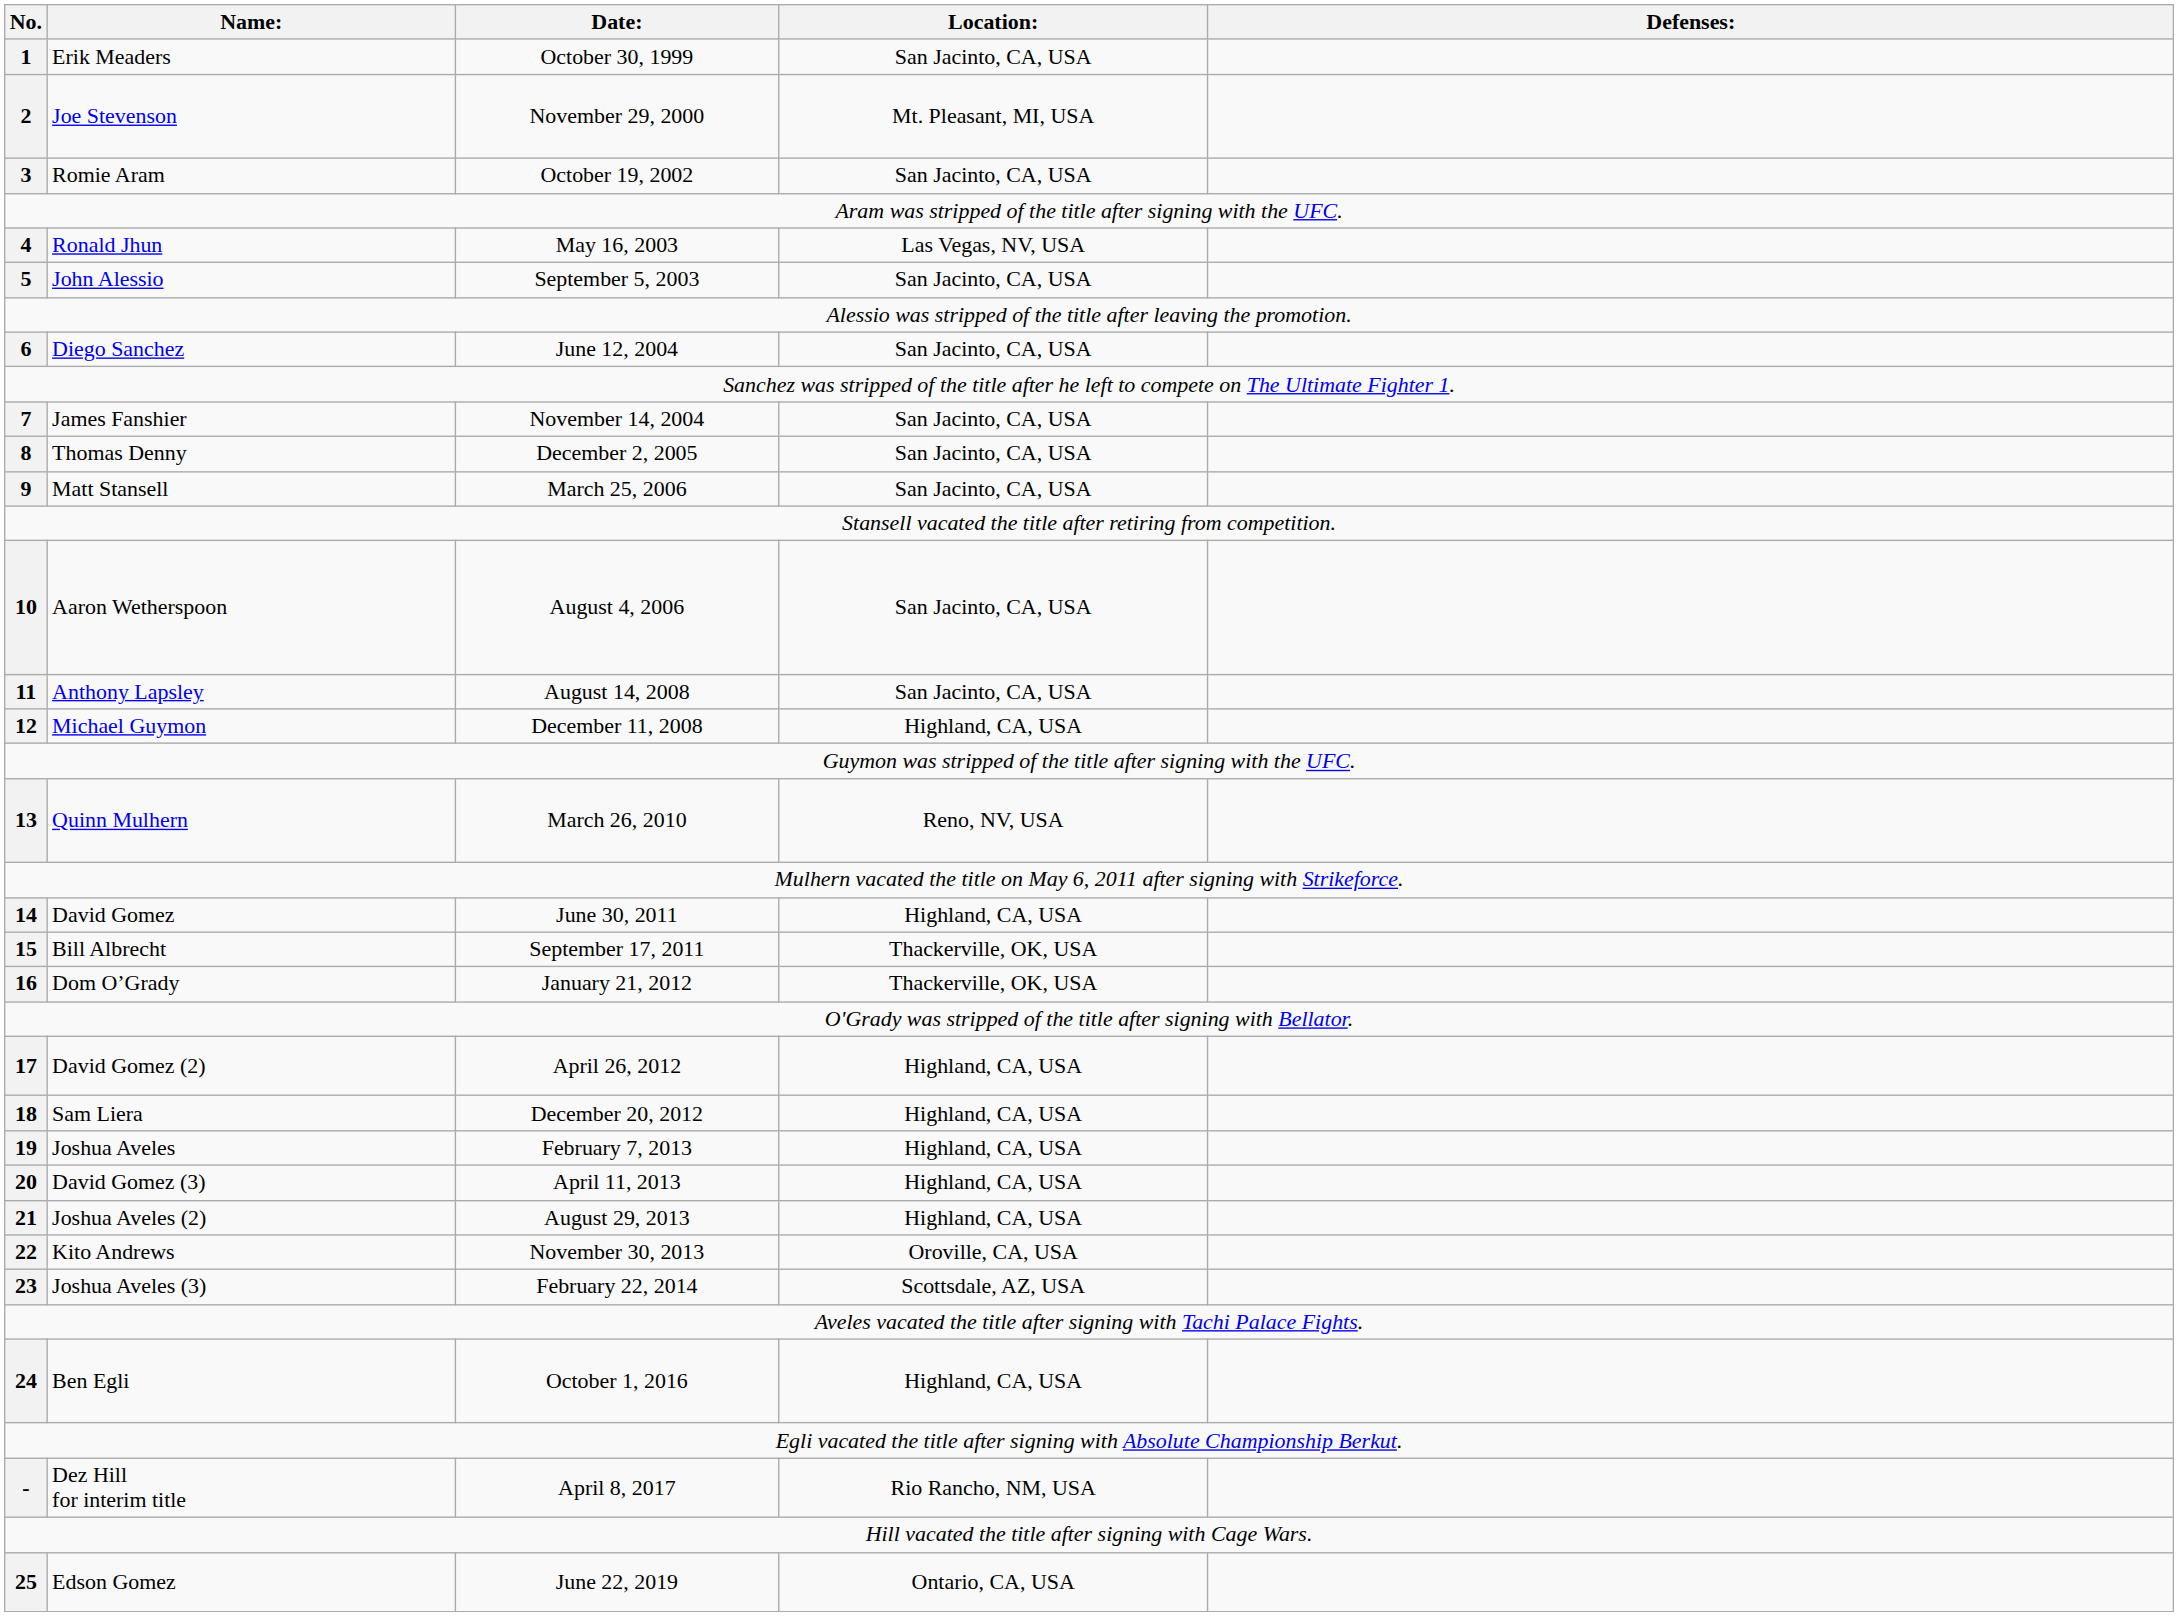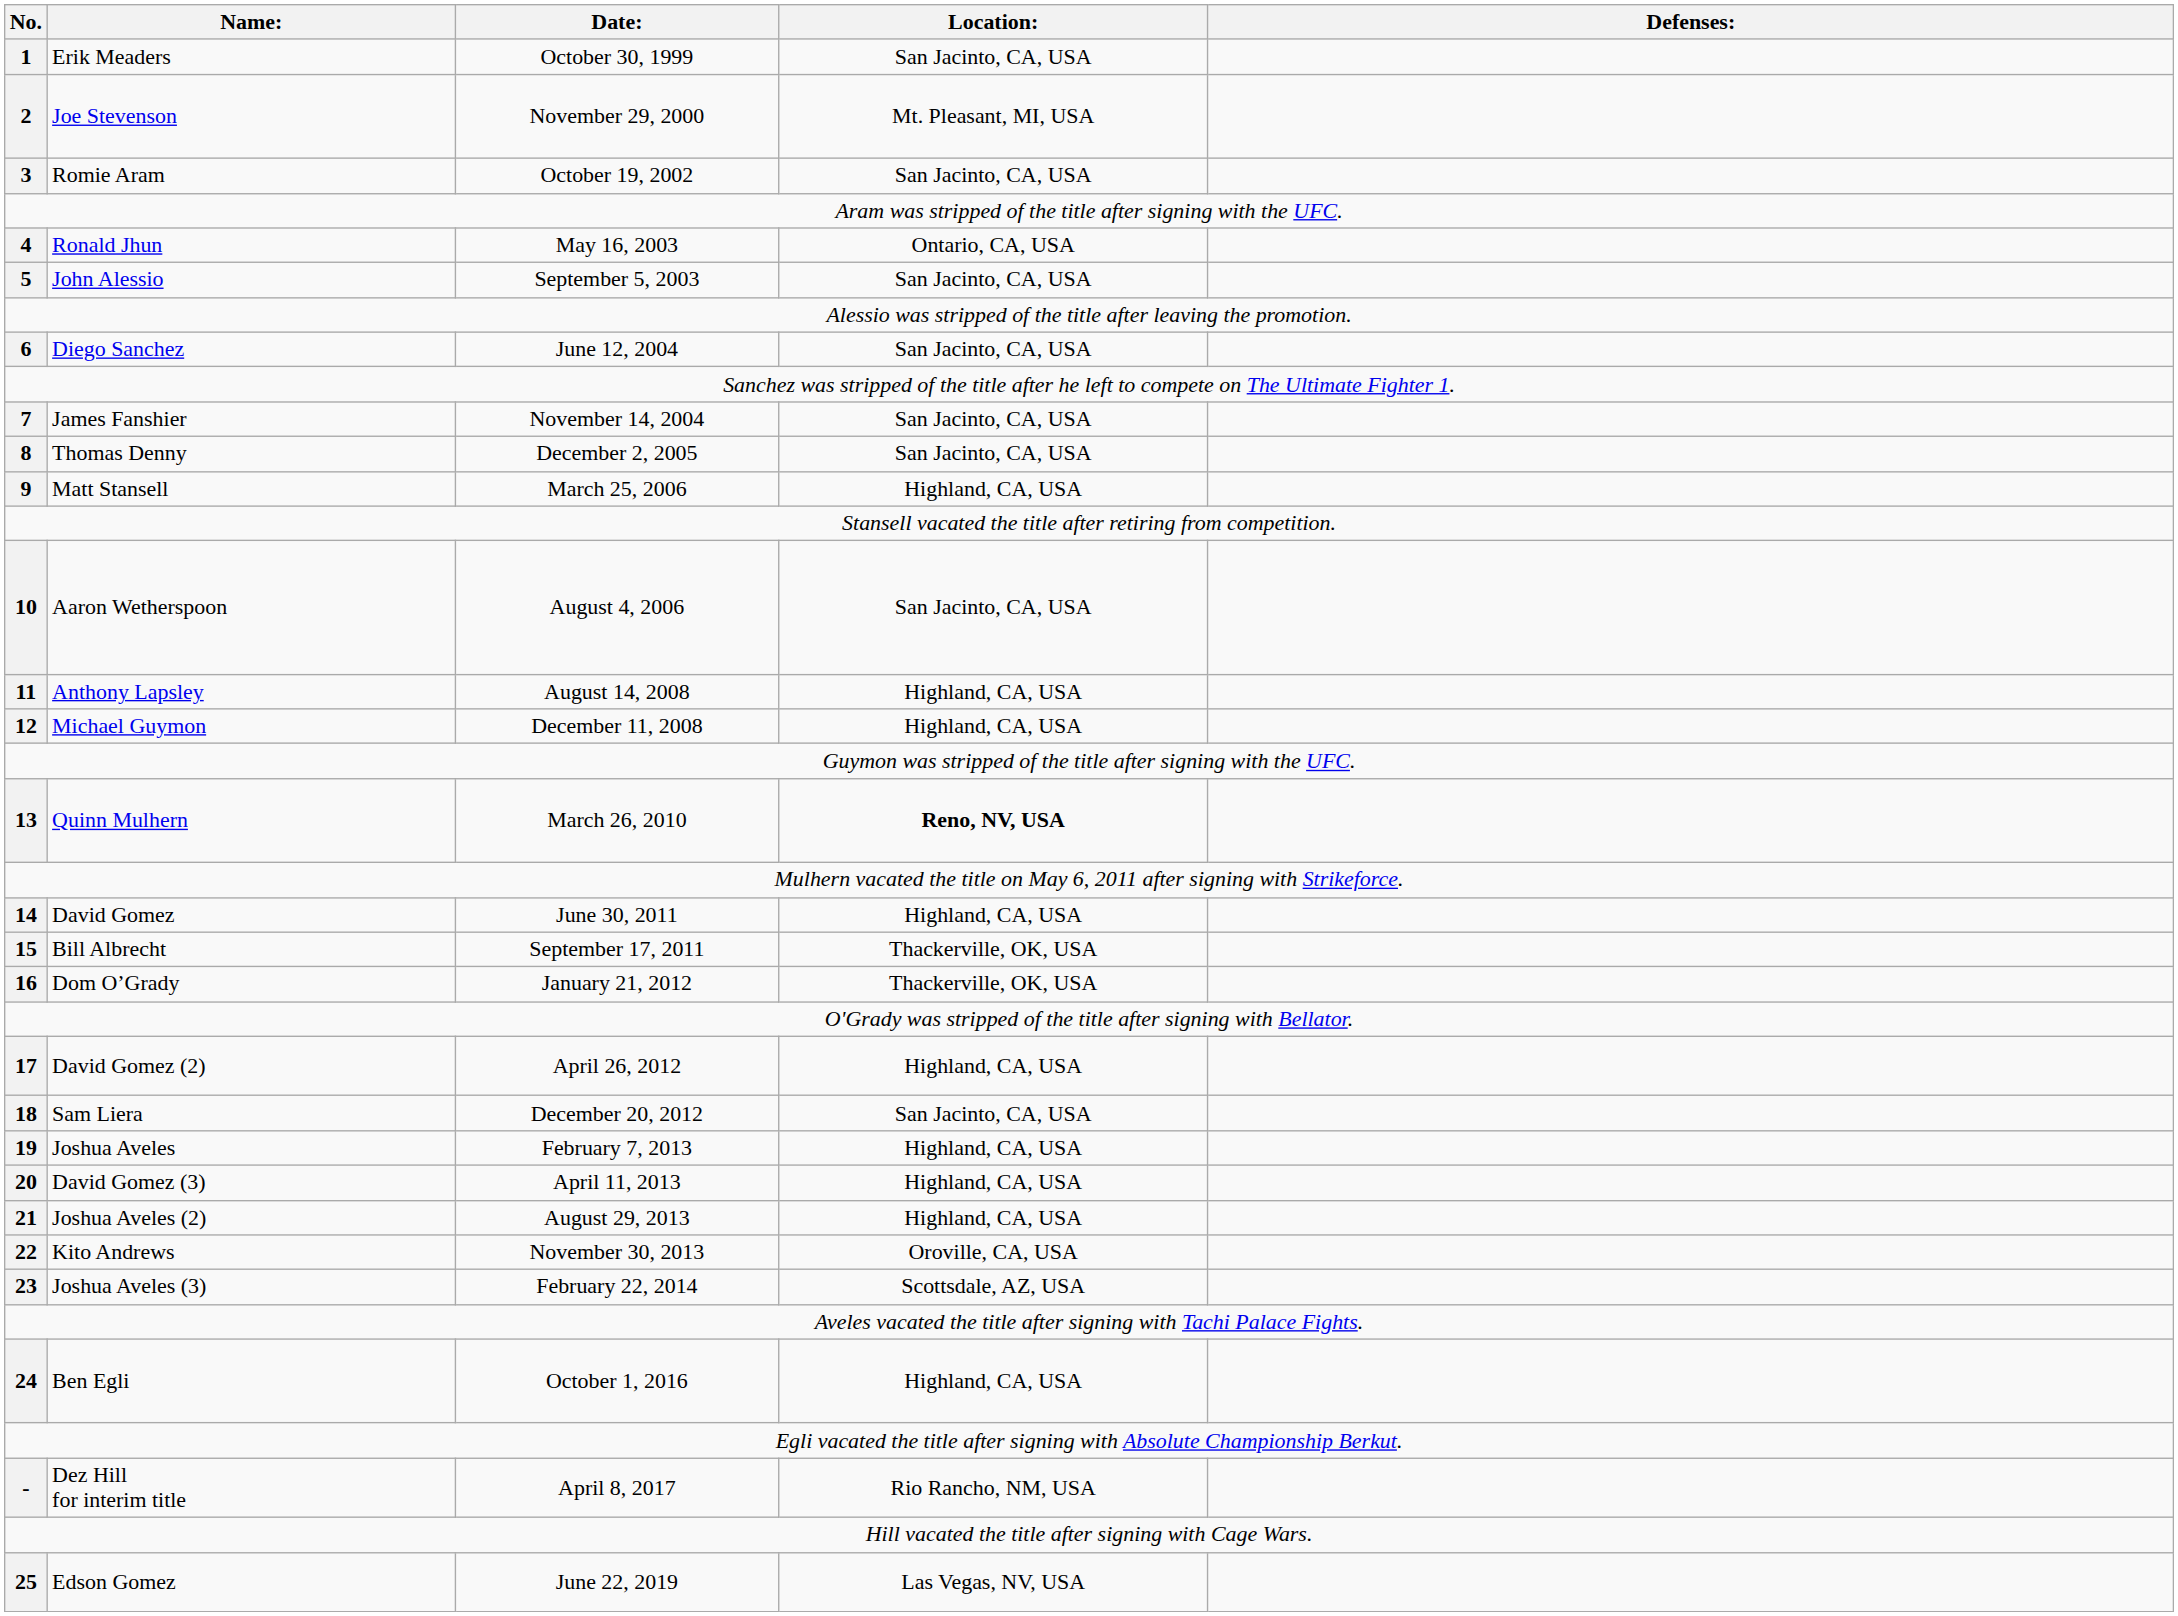(993, 245) Las Vegas, NV, USA -> (993, 245) Ontario, CA, USA
(993, 488) San Jacinto, CA, USA -> (993, 488) Highland, CA, USA
(993, 691) San Jacinto, CA, USA -> (993, 691) Highland, CA, USA
(993, 820) normal -> (993, 820) bold
(993, 1112) Highland, CA, USA -> (993, 1112) San Jacinto, CA, USA
(993, 1581) Ontario, CA, USA -> (993, 1581) Las Vegas, NV, USA
